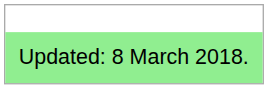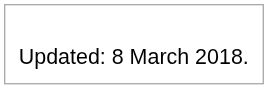(134, 57) lightgreen background -> (134, 57) no background
